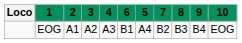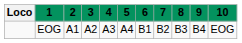columns swapped: (145, 13) <-> (127, 13)
